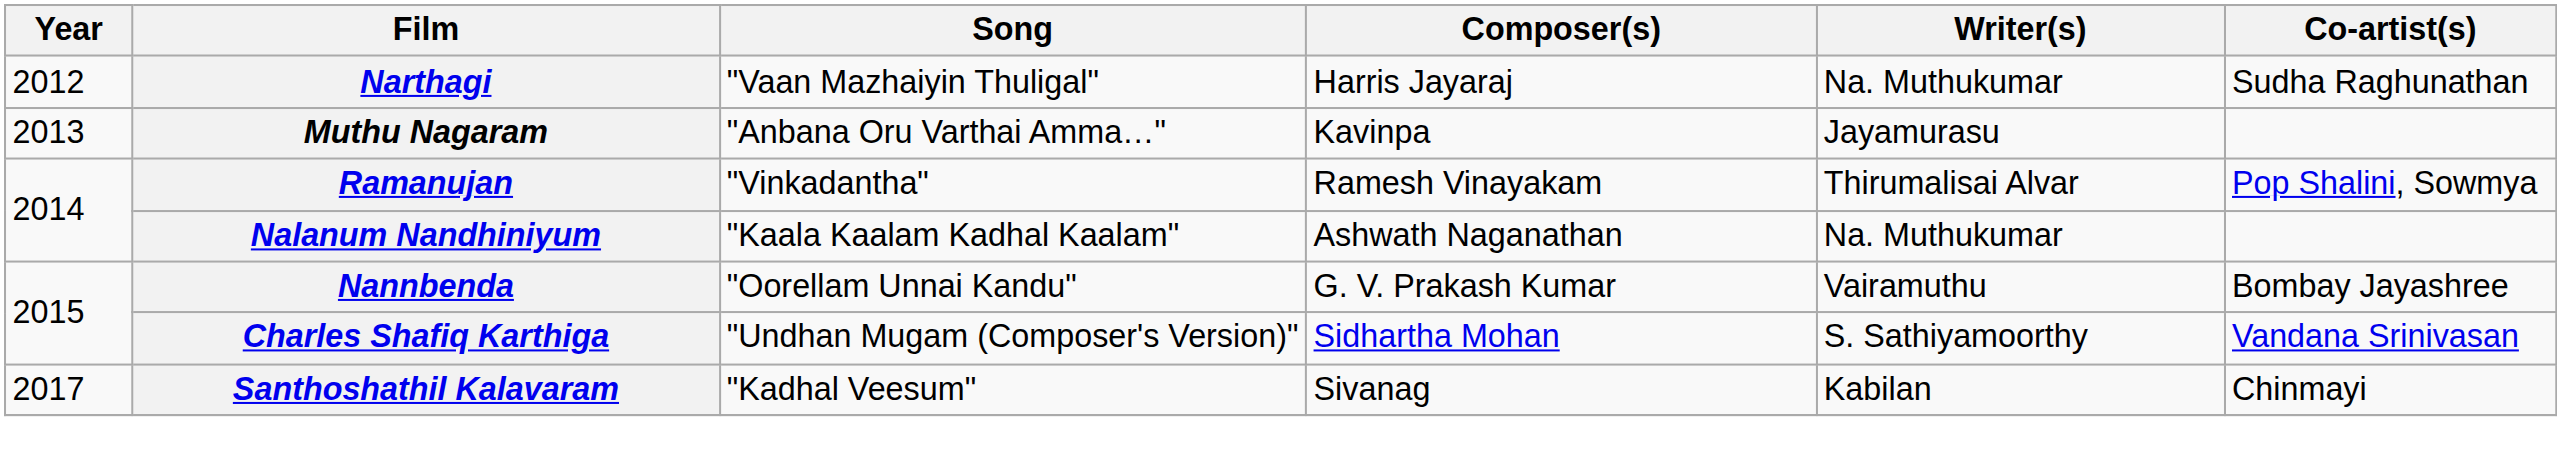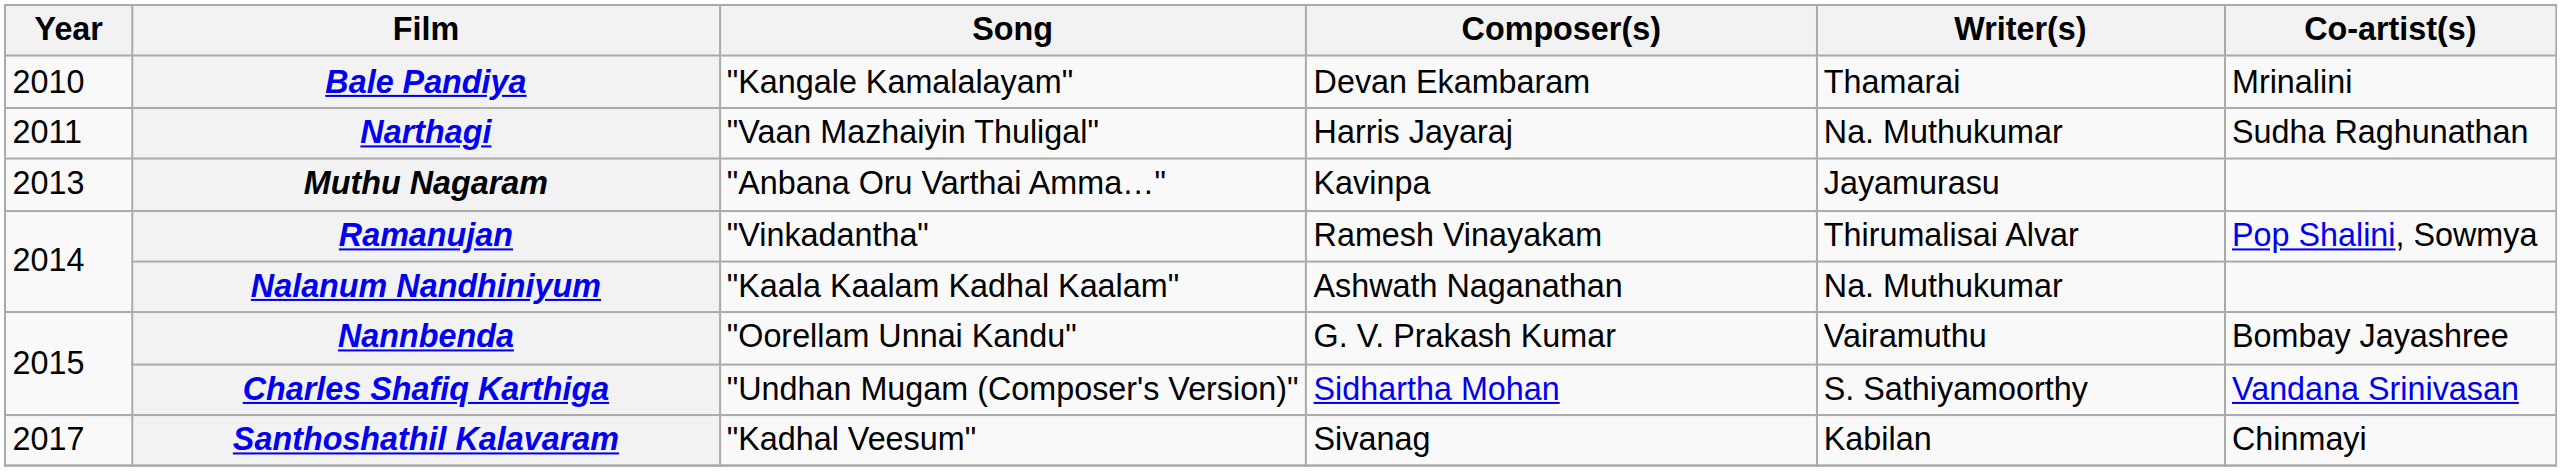+ row: (426, 81)
(48, 81) 2012 -> (47, 132) 2011
